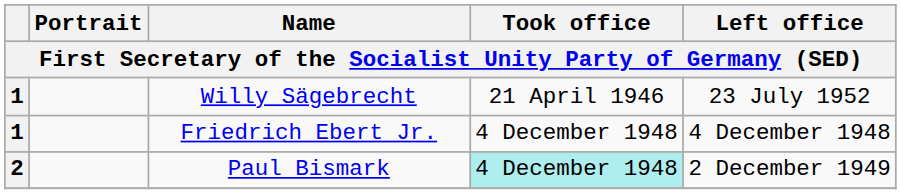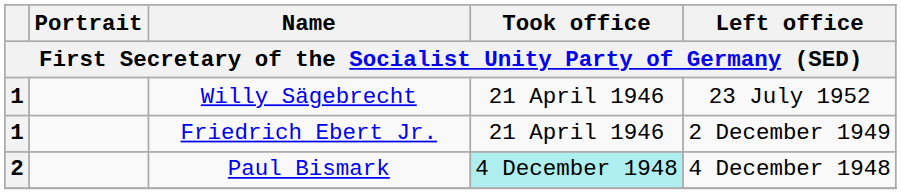(576, 133) 4 December 1948 -> (576, 133) 21 April 1946
(790, 133) 4 December 1948 -> (790, 133) 2 December 1949
(790, 170) 2 December 1949 -> (790, 170) 4 December 1948
